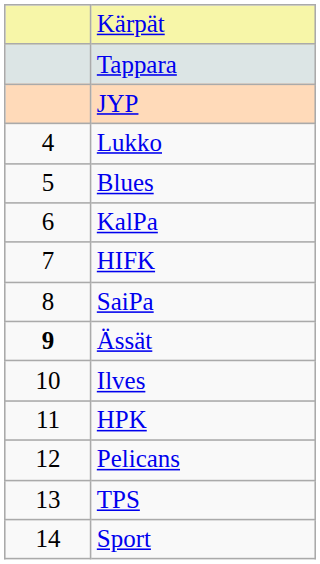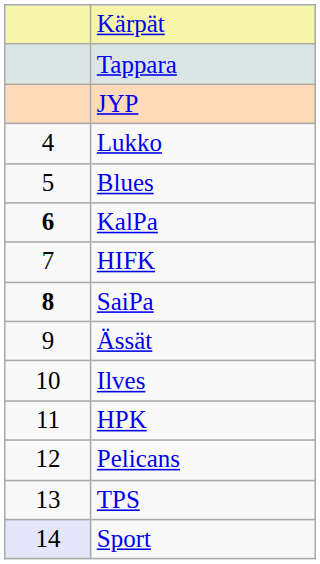(48, 222) normal -> (48, 222) bold
(48, 301) normal -> (48, 301) bold
(48, 340) bold -> (48, 340) normal
(48, 538) no background -> (48, 538) lavender background
